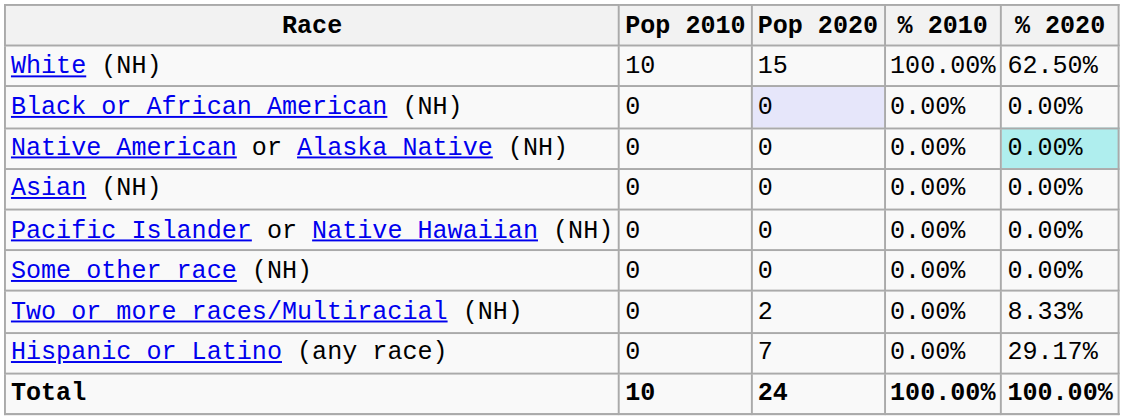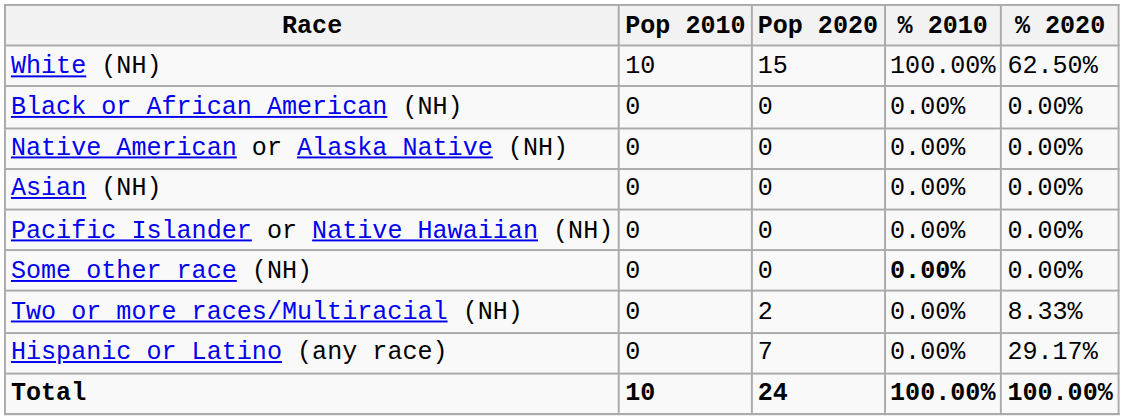(765, 107) lavender background -> (765, 107) no background
(1045, 148) paleturquoise background -> (1045, 148) no background
(928, 271) normal -> (928, 271) bold
